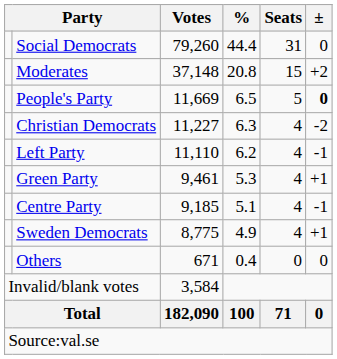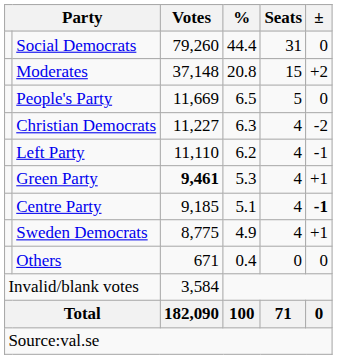(324, 98) bold -> (324, 98) normal
(200, 179) normal -> (200, 179) bold
(321, 206) normal -> (321, 206) bold
